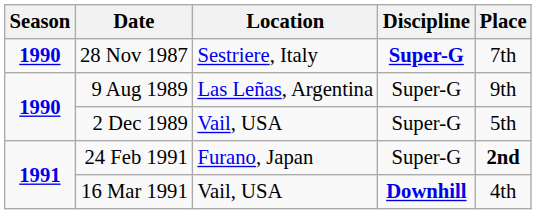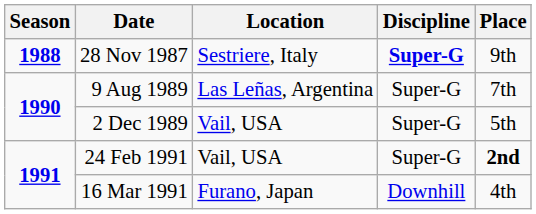(40, 55) 1990 -> (40, 55) 1988
(503, 55) 7th -> (503, 55) 9th
(503, 89) 9th -> (503, 89) 7th
(255, 158) Furano, Japan -> (240, 158) Vail, USA
(240, 192) Vail, USA -> (255, 192) Furano, Japan
(426, 192) bold -> (426, 192) normal
